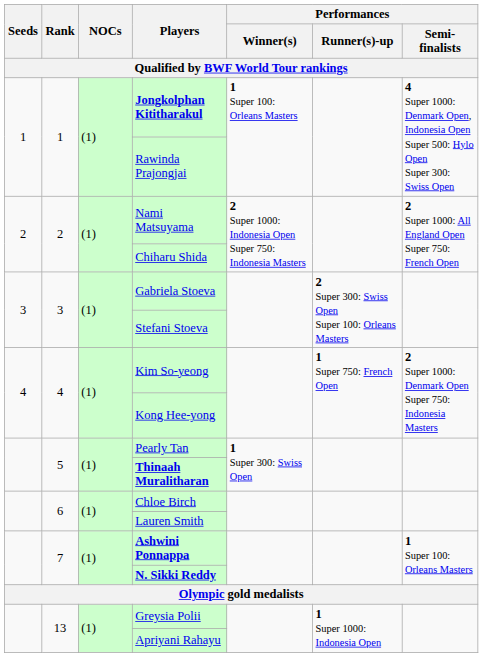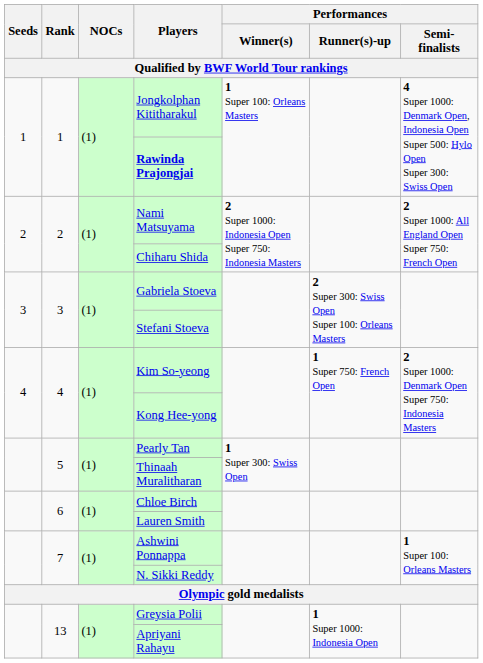(170, 107) bold -> (168, 107) normal
(161, 166) normal -> (165, 166) bold
(172, 474) bold -> (169, 474) normal
(162, 548) bold -> (161, 548) normal
(176, 574) bold -> (175, 574) normal
